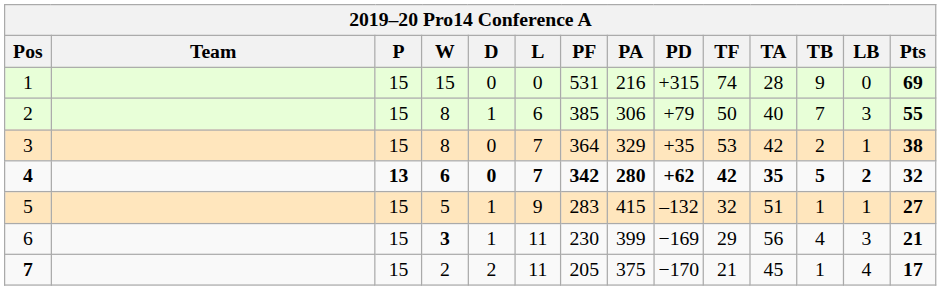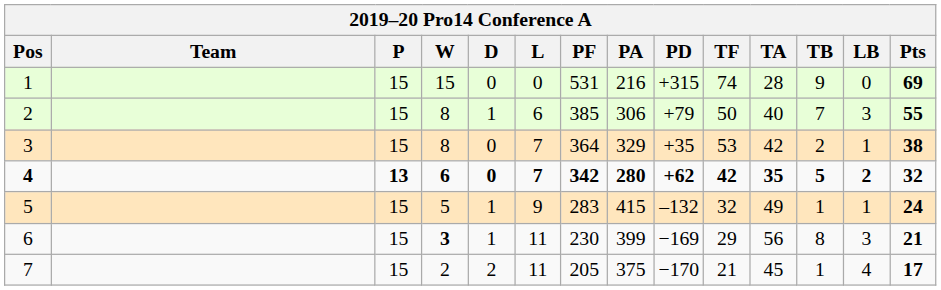(773, 207) 51 -> (773, 207) 49
(913, 207) 27 -> (913, 207) 24
(820, 238) 4 -> (820, 238) 8
(28, 269) bold -> (28, 269) normal
